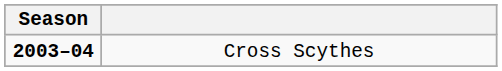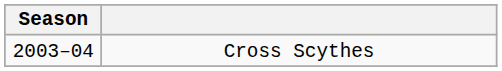(53, 51) bold -> (53, 51) normal
